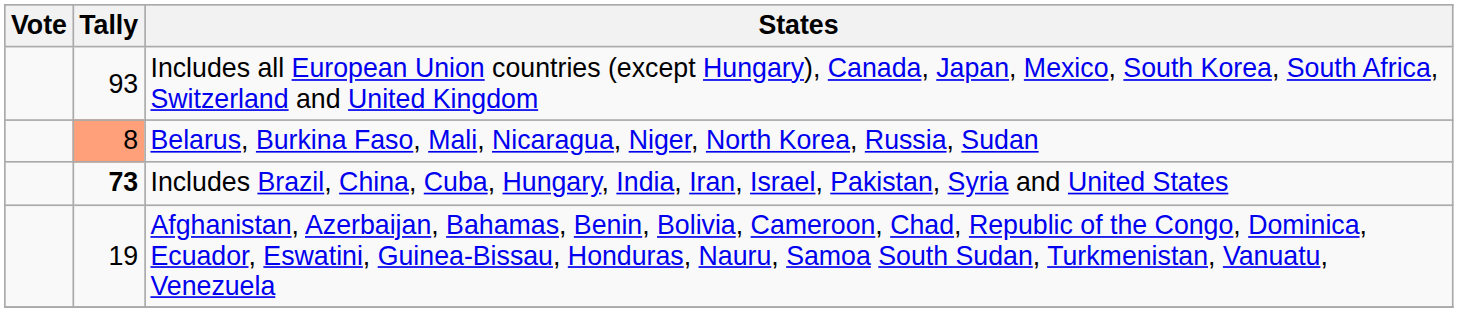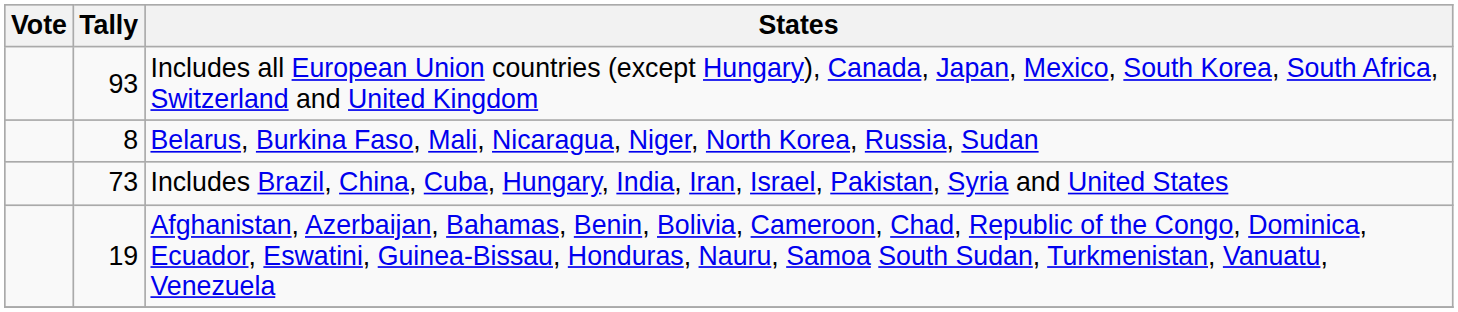(131, 140) lightsalmon background -> (131, 140) no background
(123, 182) bold -> (123, 182) normal
